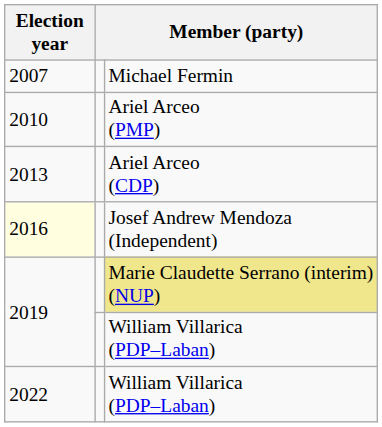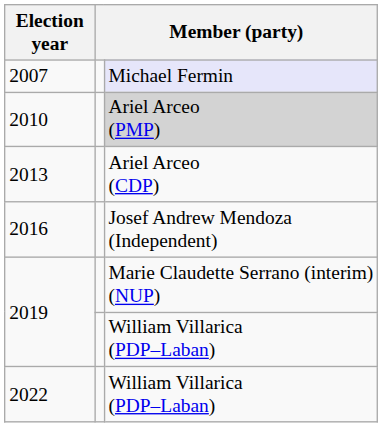(171, 75) no background -> (171, 75) lavender background
(154, 119) no background -> (154, 119) lightgrey background
(29, 229) lightyellow background -> (29, 229) no background
(241, 284) khaki background -> (241, 284) no background
